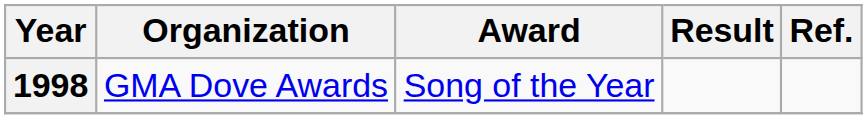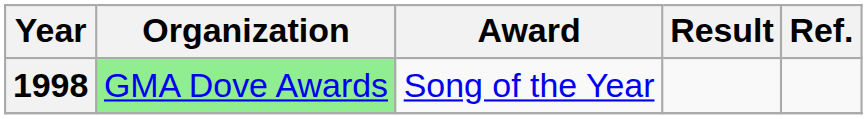(246, 85) no background -> (246, 85) lightgreen background
